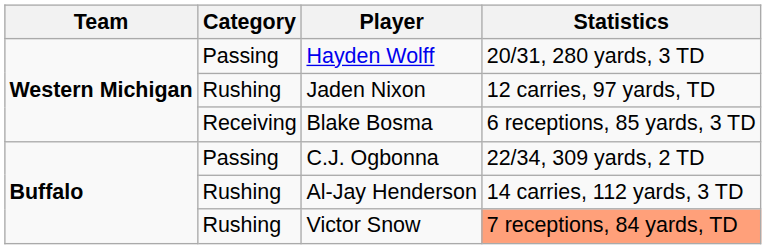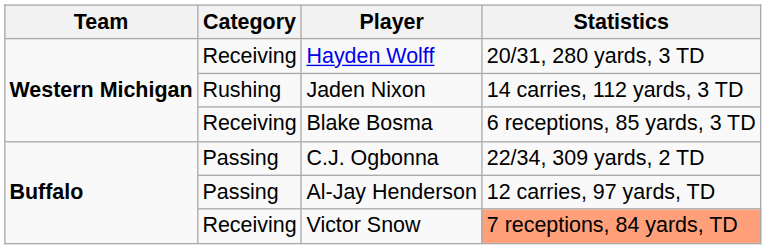(241, 55) Passing -> (250, 55) Receiving
(601, 89) 12 carries, 97 yards, TD -> (615, 89) 14 carries, 112 yards, 3 TD
(242, 191) Rushing -> (241, 191) Passing
(615, 191) 14 carries, 112 yards, 3 TD -> (601, 191) 12 carries, 97 yards, TD
(242, 225) Rushing -> (250, 225) Receiving
